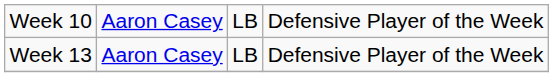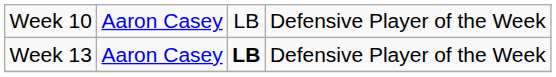(245, 54) normal -> (246, 54) bold
